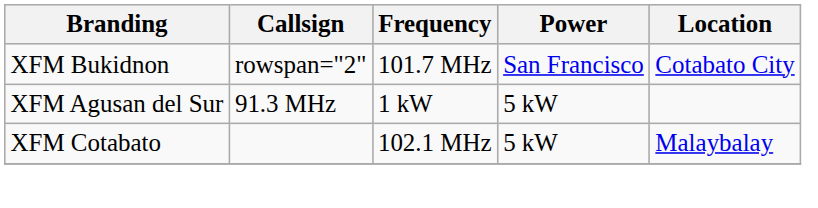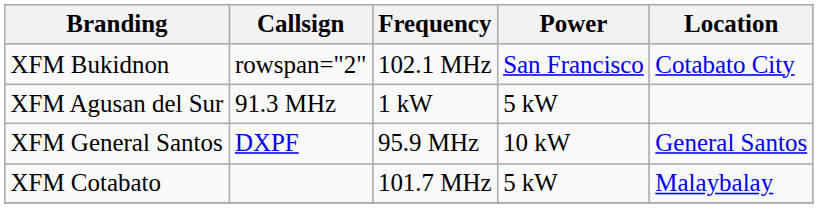(435, 63) 101.7 MHz -> (435, 63) 102.1 MHz
+ row: (117, 143)
(435, 143) 102.1 MHz -> (435, 182) 101.7 MHz
